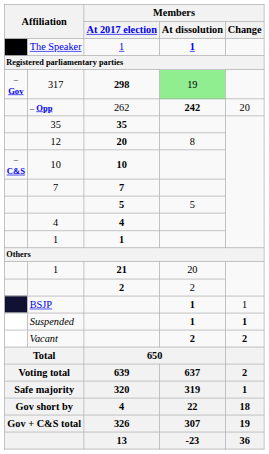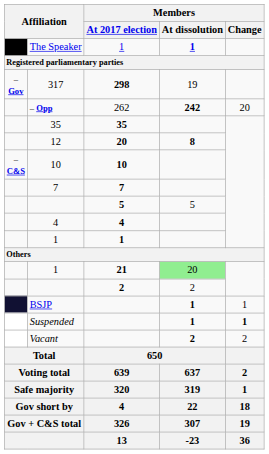(192, 84) lightgreen background -> (192, 84) no background
(192, 141) normal -> (192, 141) bold
(192, 270) no background -> (192, 270) lightgreen background
(245, 338) bold -> (245, 338) normal
